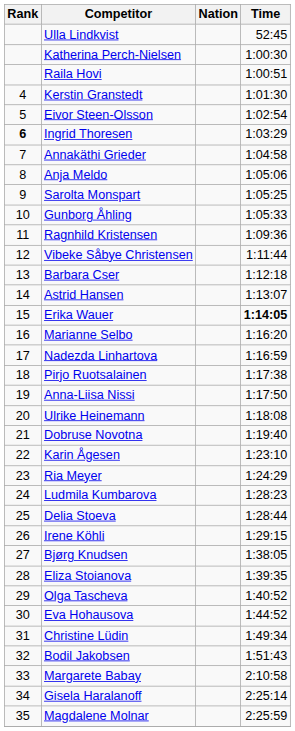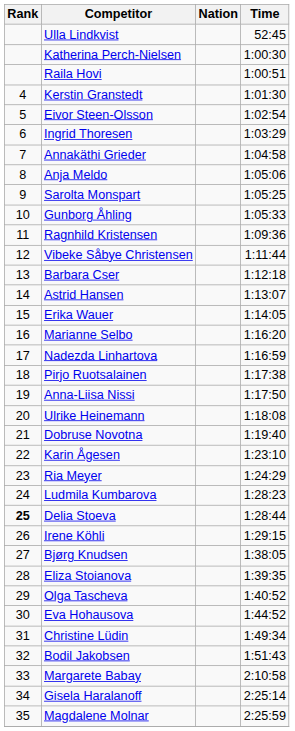(23, 134) bold -> (23, 134) normal
(266, 315) bold -> (265, 315) normal
(23, 515) normal -> (23, 515) bold
